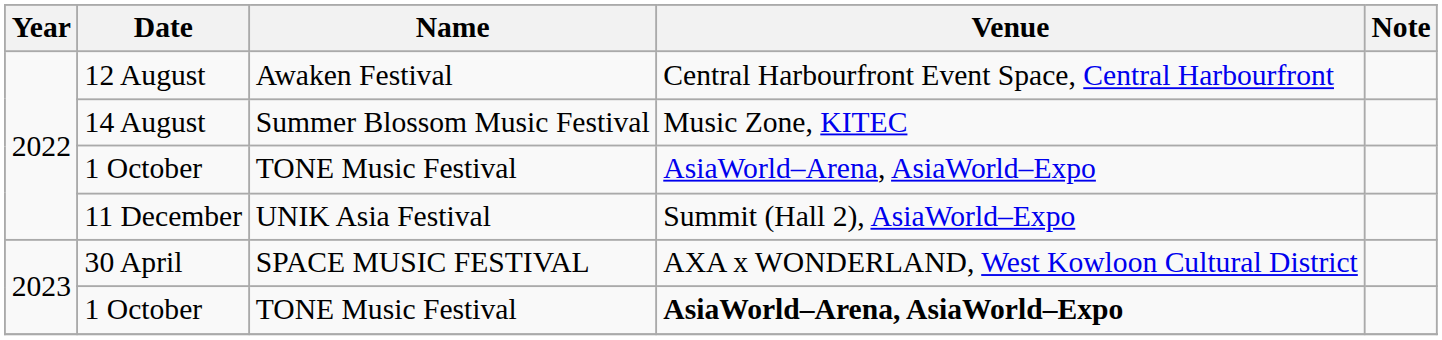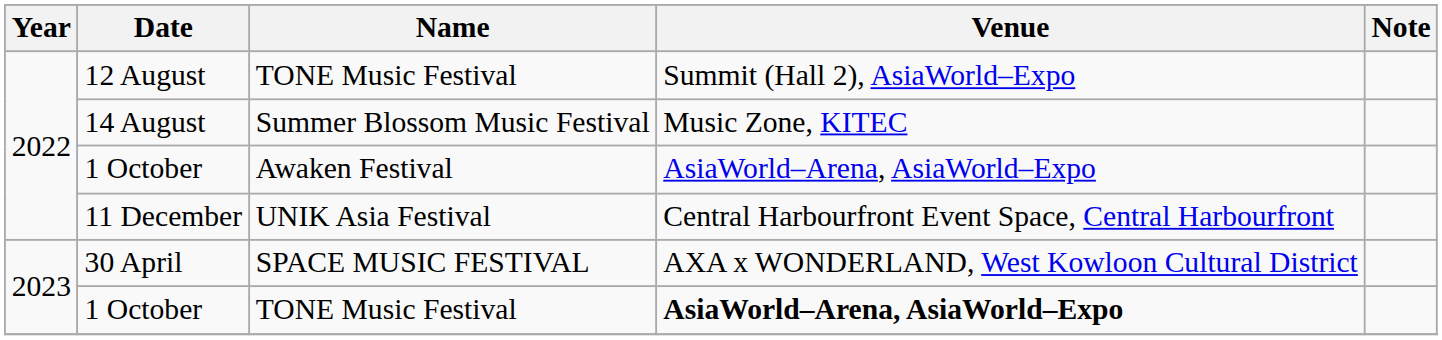(354, 74) Awaken Festival -> (386, 74) TONE Music Festival
(999, 74) Central Harbourfront Event Space, Central Harbourfront -> (869, 74) Summit (Hall 2), AsiaWorld–Expo
(386, 168) TONE Music Festival -> (354, 168) Awaken Festival
(869, 215) Summit (Hall 2), AsiaWorld–Expo -> (999, 215) Central Harbourfront Event Space, Central Harbourfront
